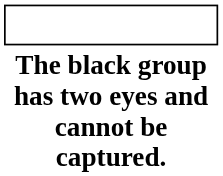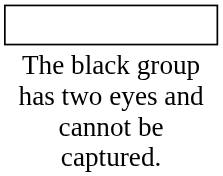(111, 111) bold -> (111, 111) normal
